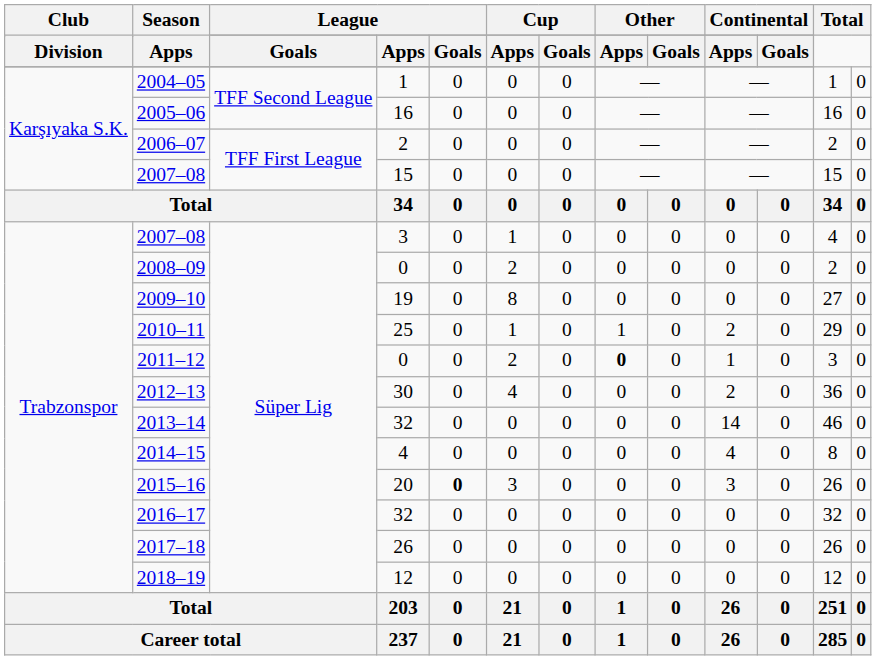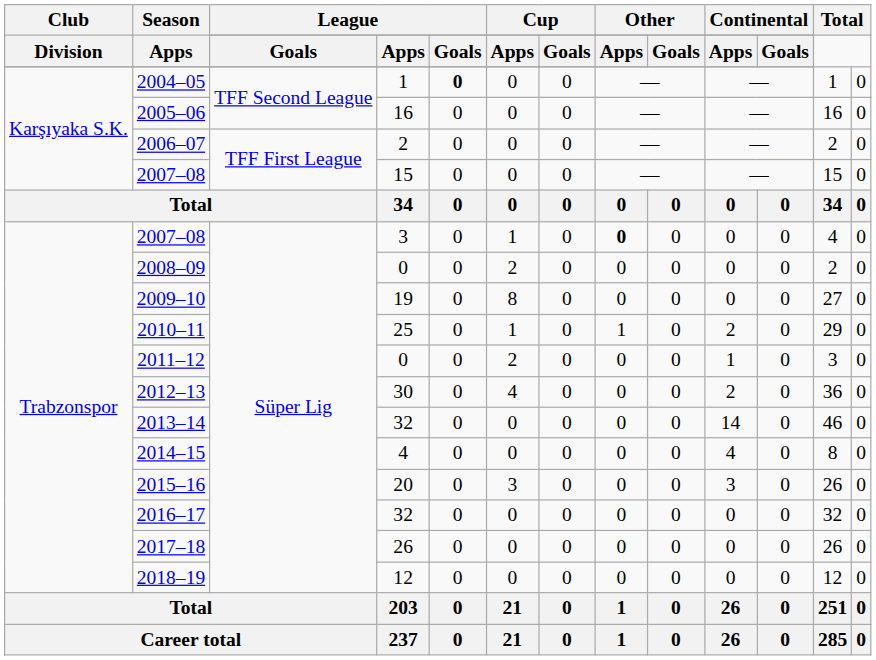(458, 81) normal -> (458, 81) bold
(621, 236) normal -> (621, 236) bold
(621, 360) bold -> (621, 360) normal
(458, 484) bold -> (458, 484) normal
